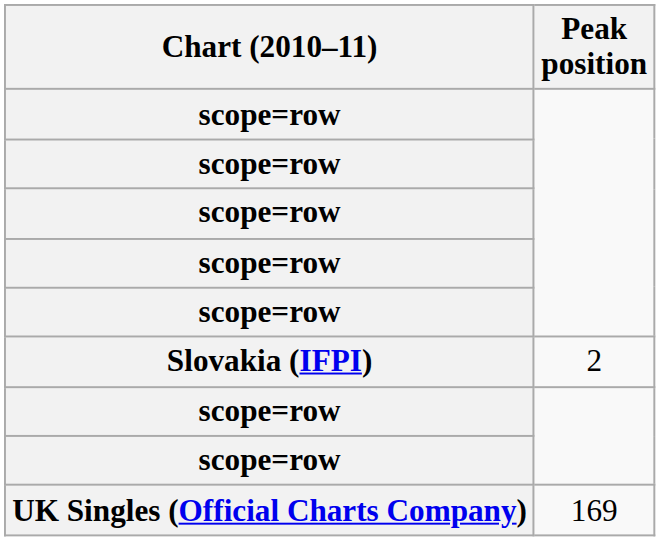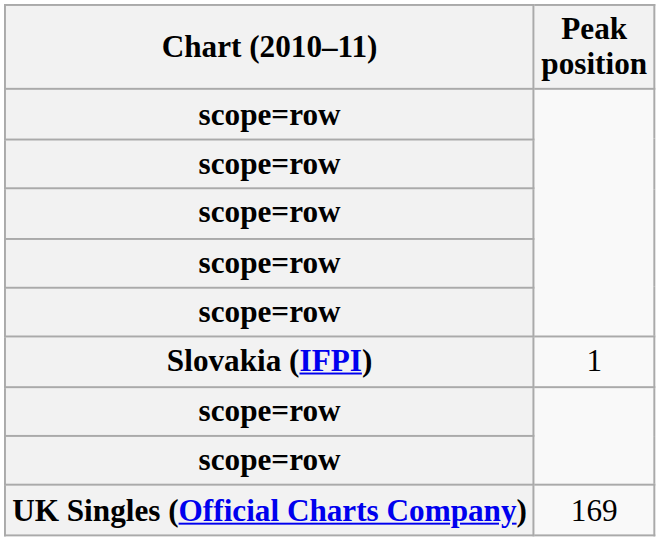(594, 361) 2 -> (594, 361) 1
